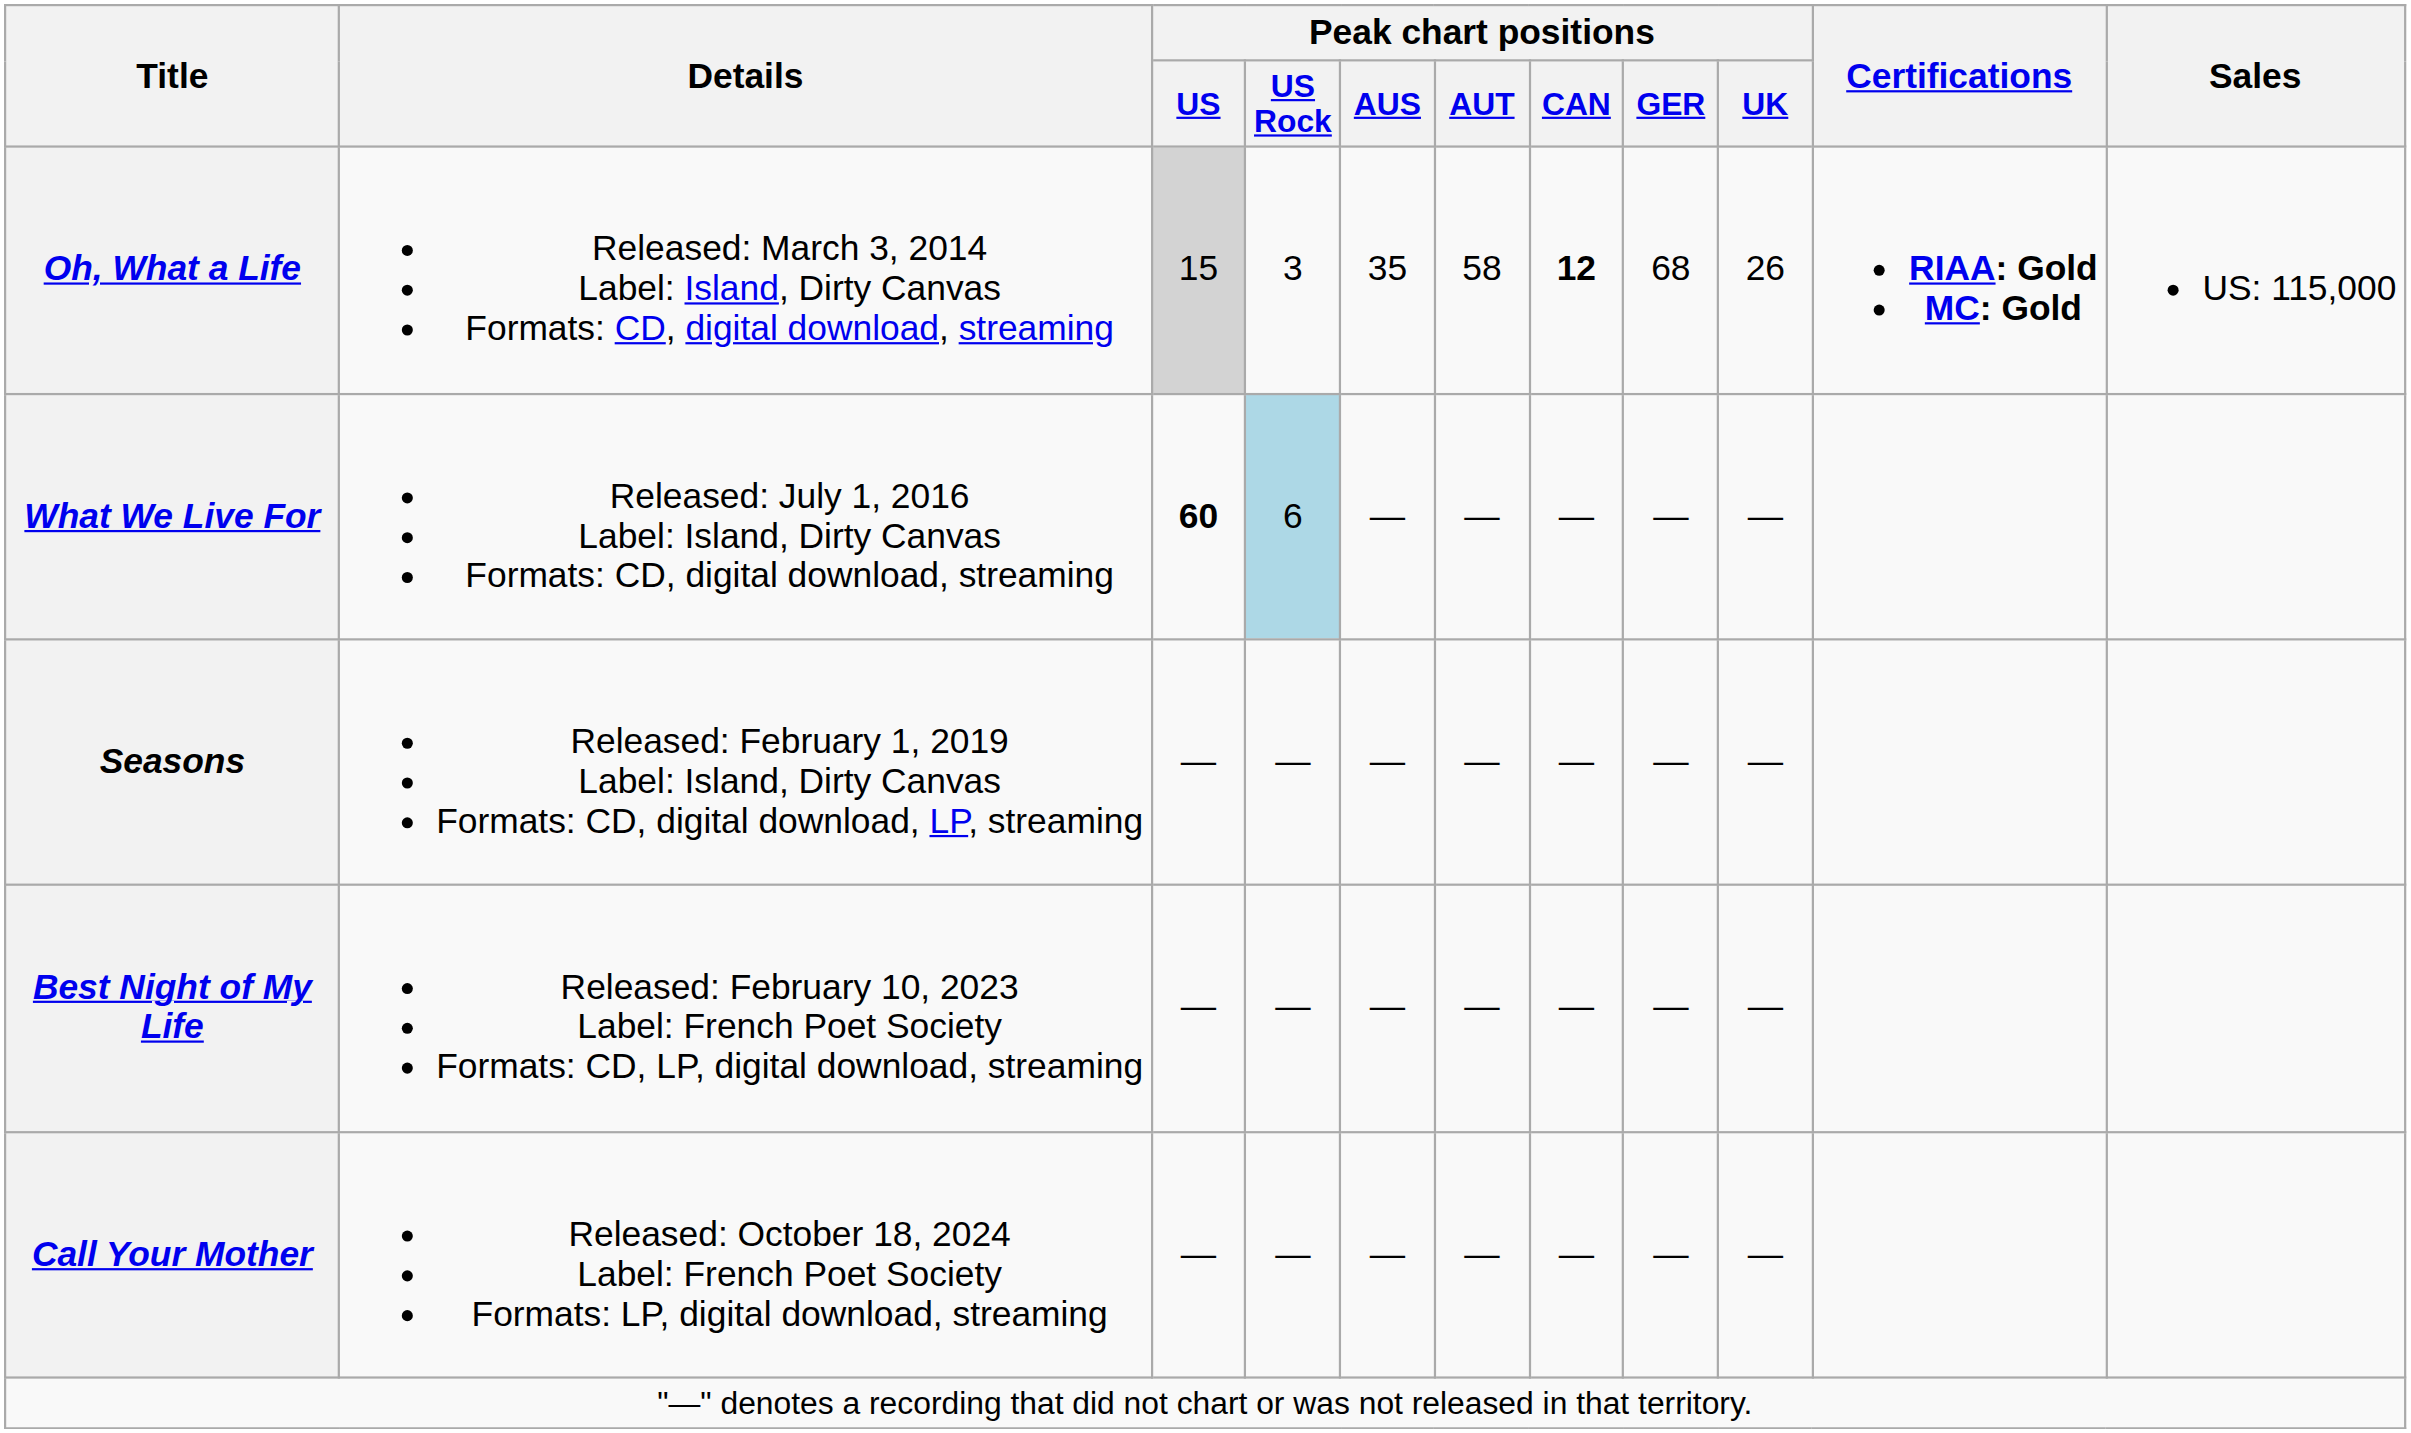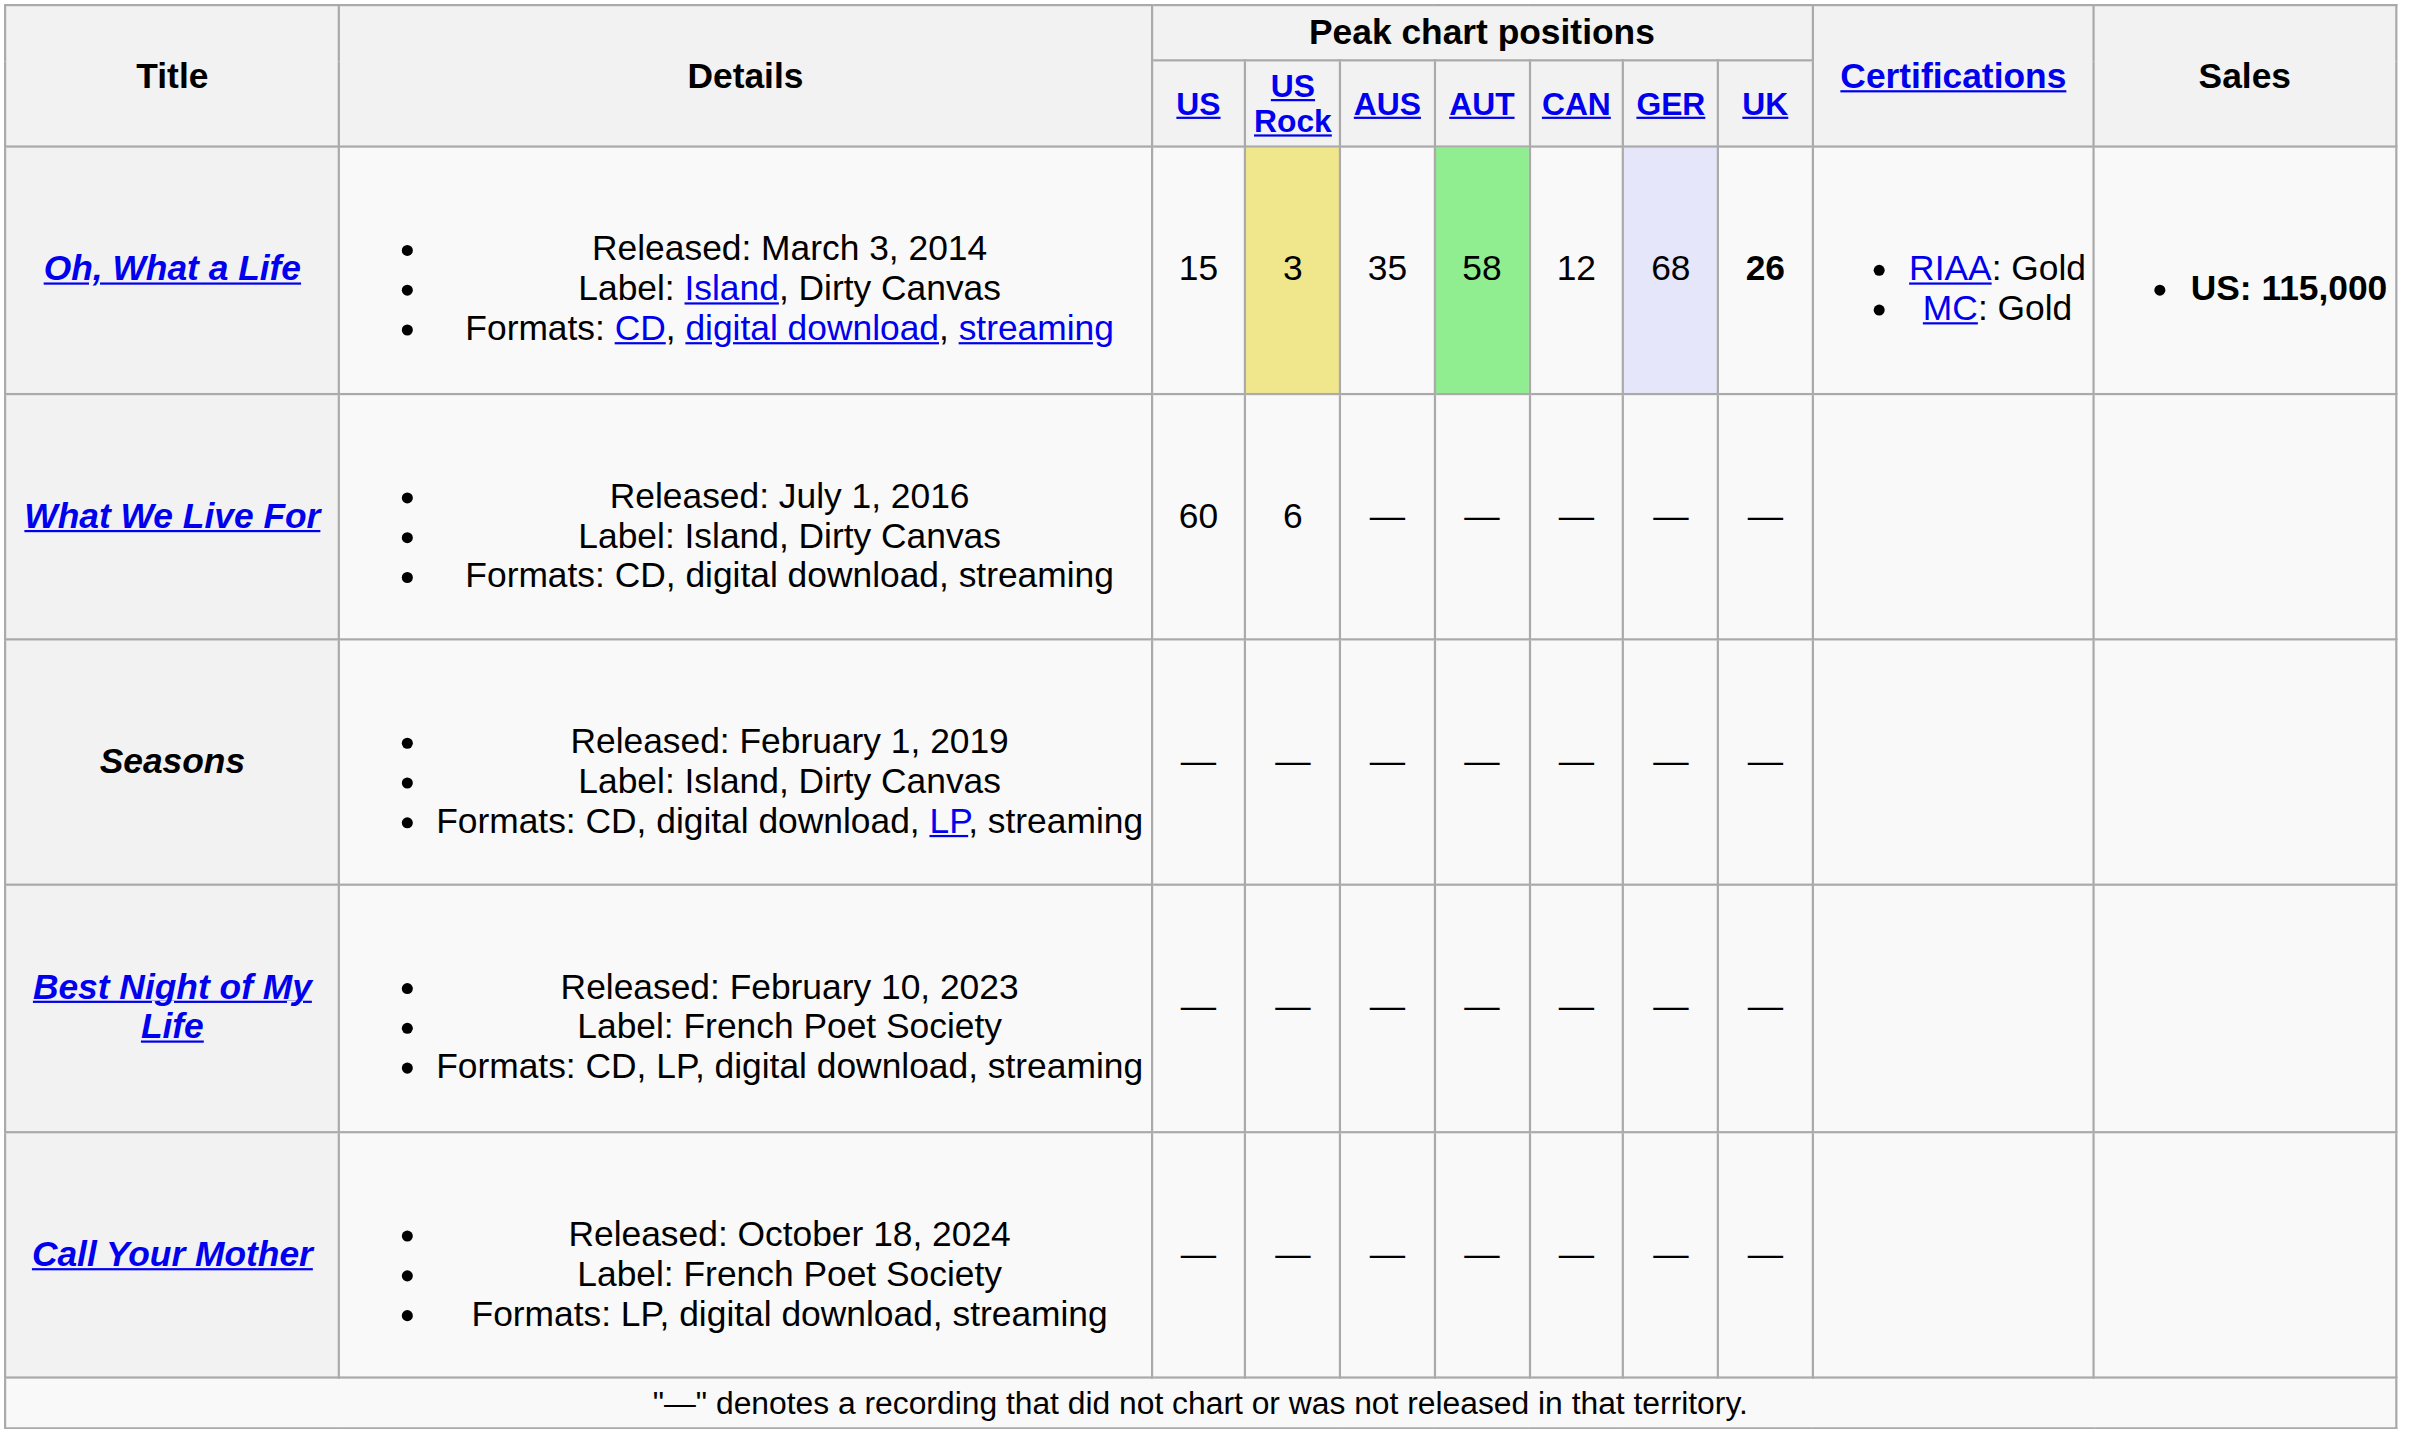(1198, 269) lightgrey background -> (1198, 269) no background
(1293, 269) no background -> (1293, 269) khaki background
(1482, 269) no background -> (1482, 269) lightgreen background
(1576, 269) bold -> (1576, 269) normal
(1671, 269) no background -> (1671, 269) lavender background
(1765, 269) normal -> (1765, 269) bold
(1959, 290) bold -> (1953, 290) normal
(2255, 290) normal -> (2245, 290) bold
(1198, 515) bold -> (1198, 515) normal
(1293, 515) lightblue background -> (1293, 515) no background
